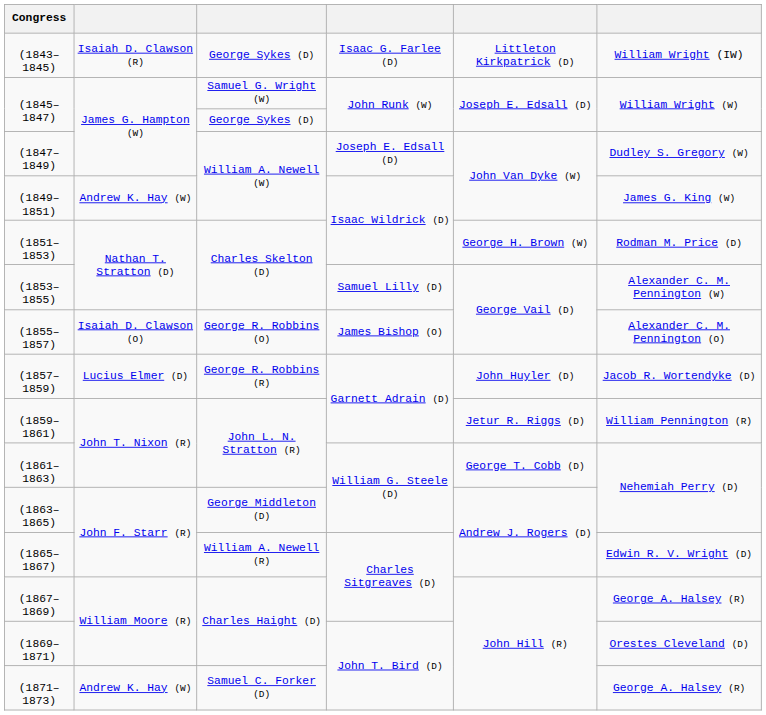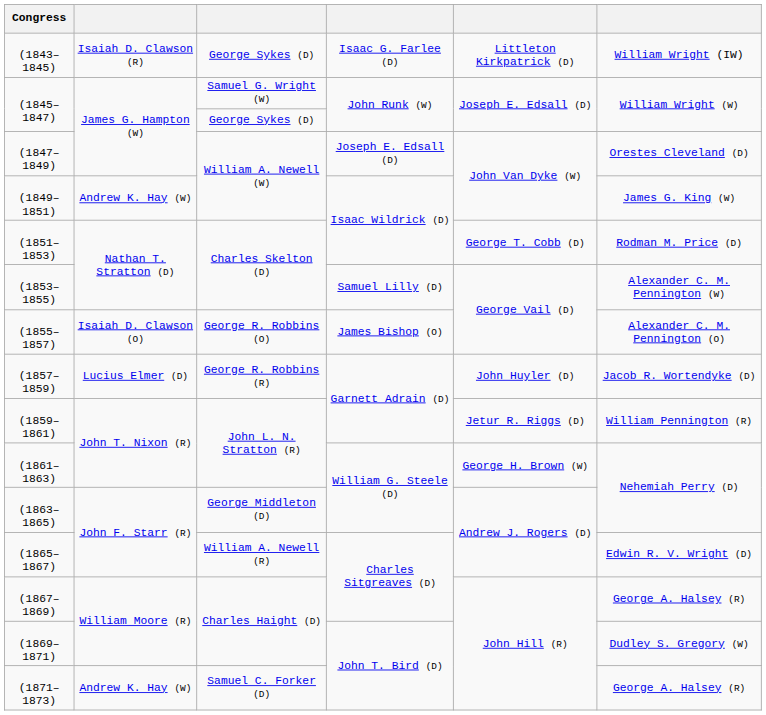(679, 154) Dudley S. Gregory (W) -> (679, 154) Orestes Cleveland (D)
(525, 243) George H. Brown (W) -> (525, 243) George T. Cobb (D)
(525, 465) George T. Cobb (D) -> (525, 465) George H. Brown (W)
(679, 643) Orestes Cleveland (D) -> (679, 643) Dudley S. Gregory (W)
